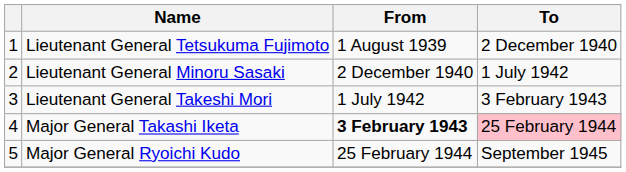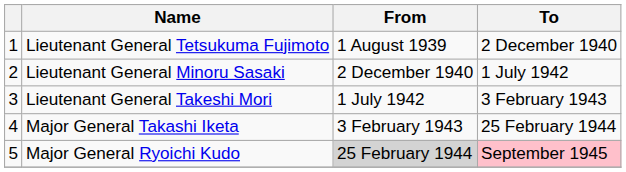(402, 126) bold -> (400, 126) normal
(549, 126) pink background -> (549, 126) no background
(405, 153) no background -> (405, 153) lightgrey background
(544, 153) no background -> (544, 153) pink background
